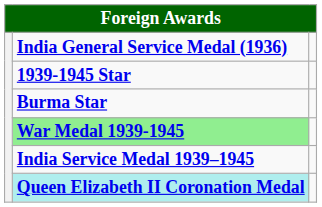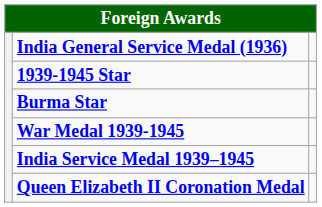(101, 131) lightgreen background -> (101, 131) no background
(161, 187) paleturquoise background -> (161, 187) no background
